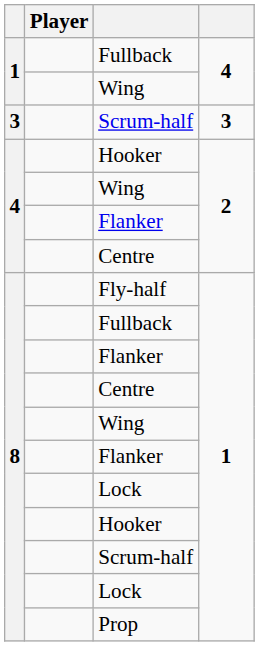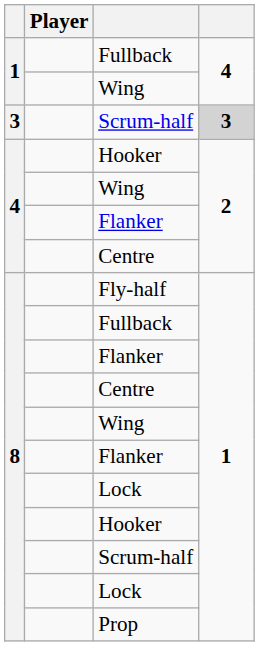(226, 121) no background -> (226, 121) lightgrey background
